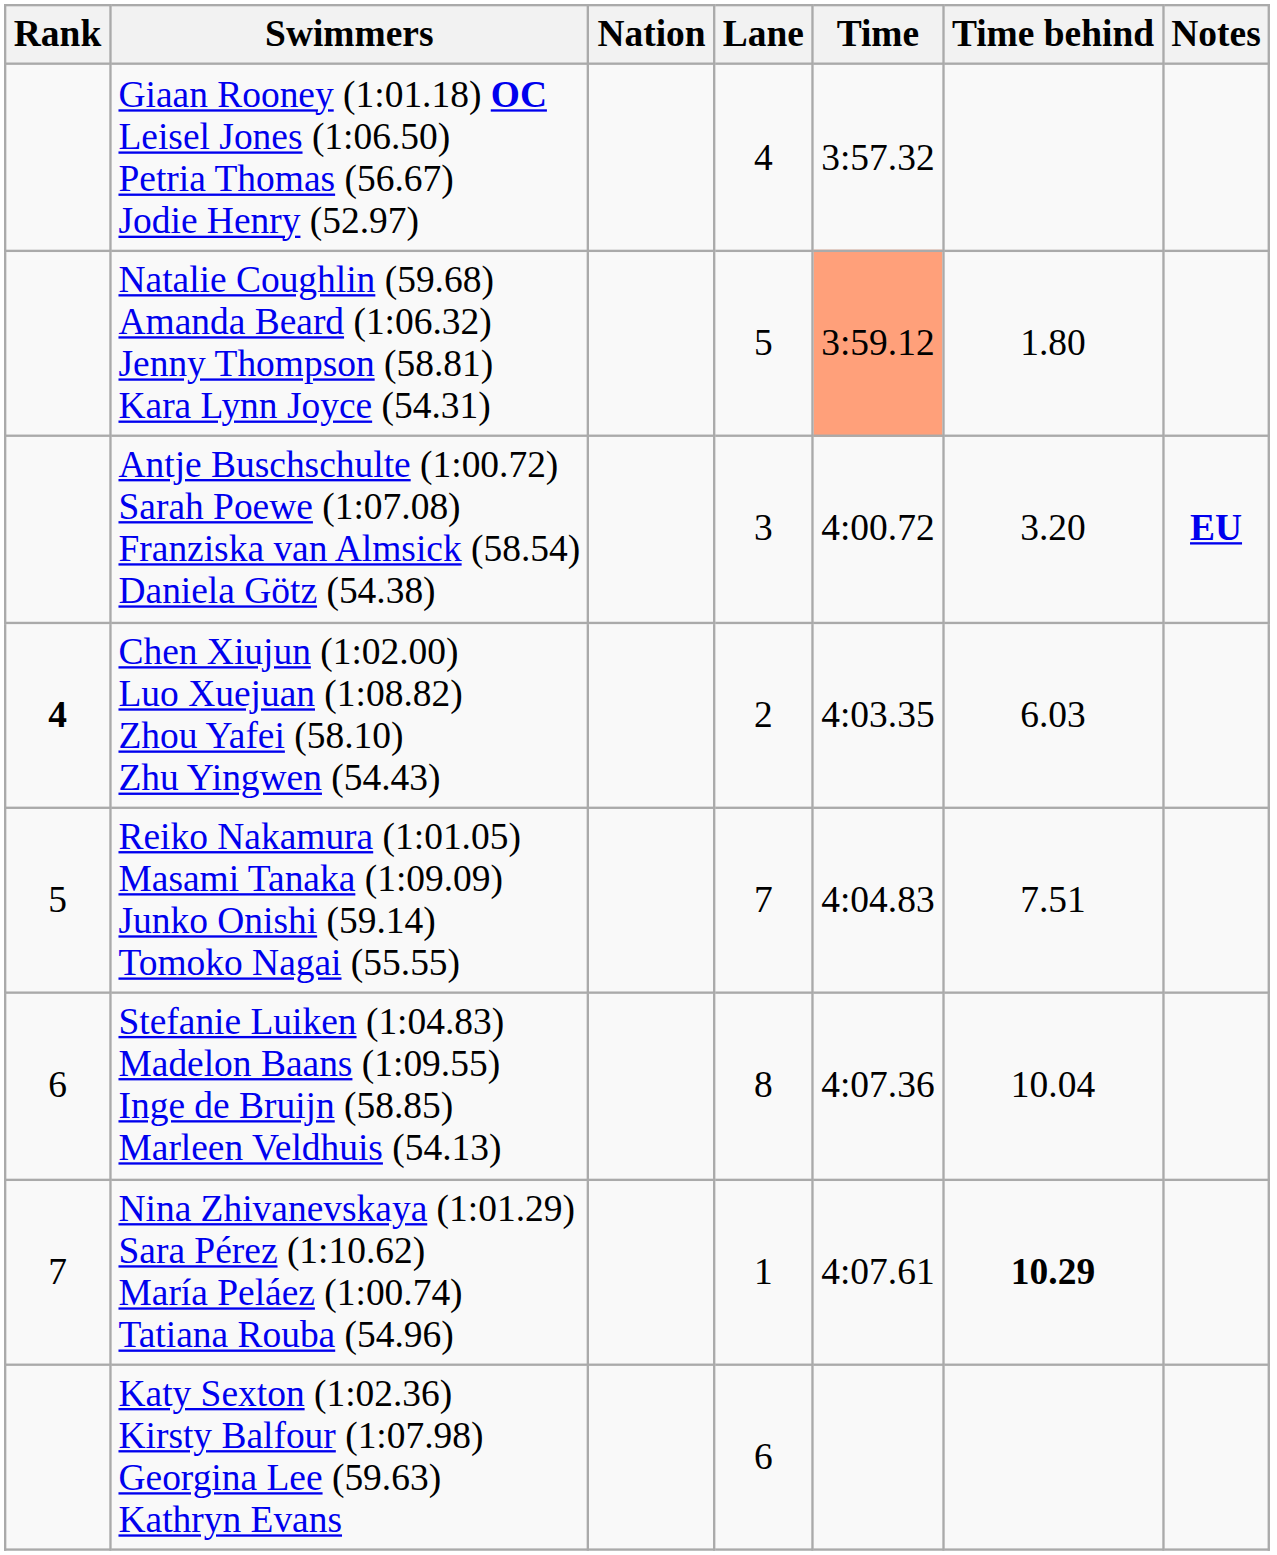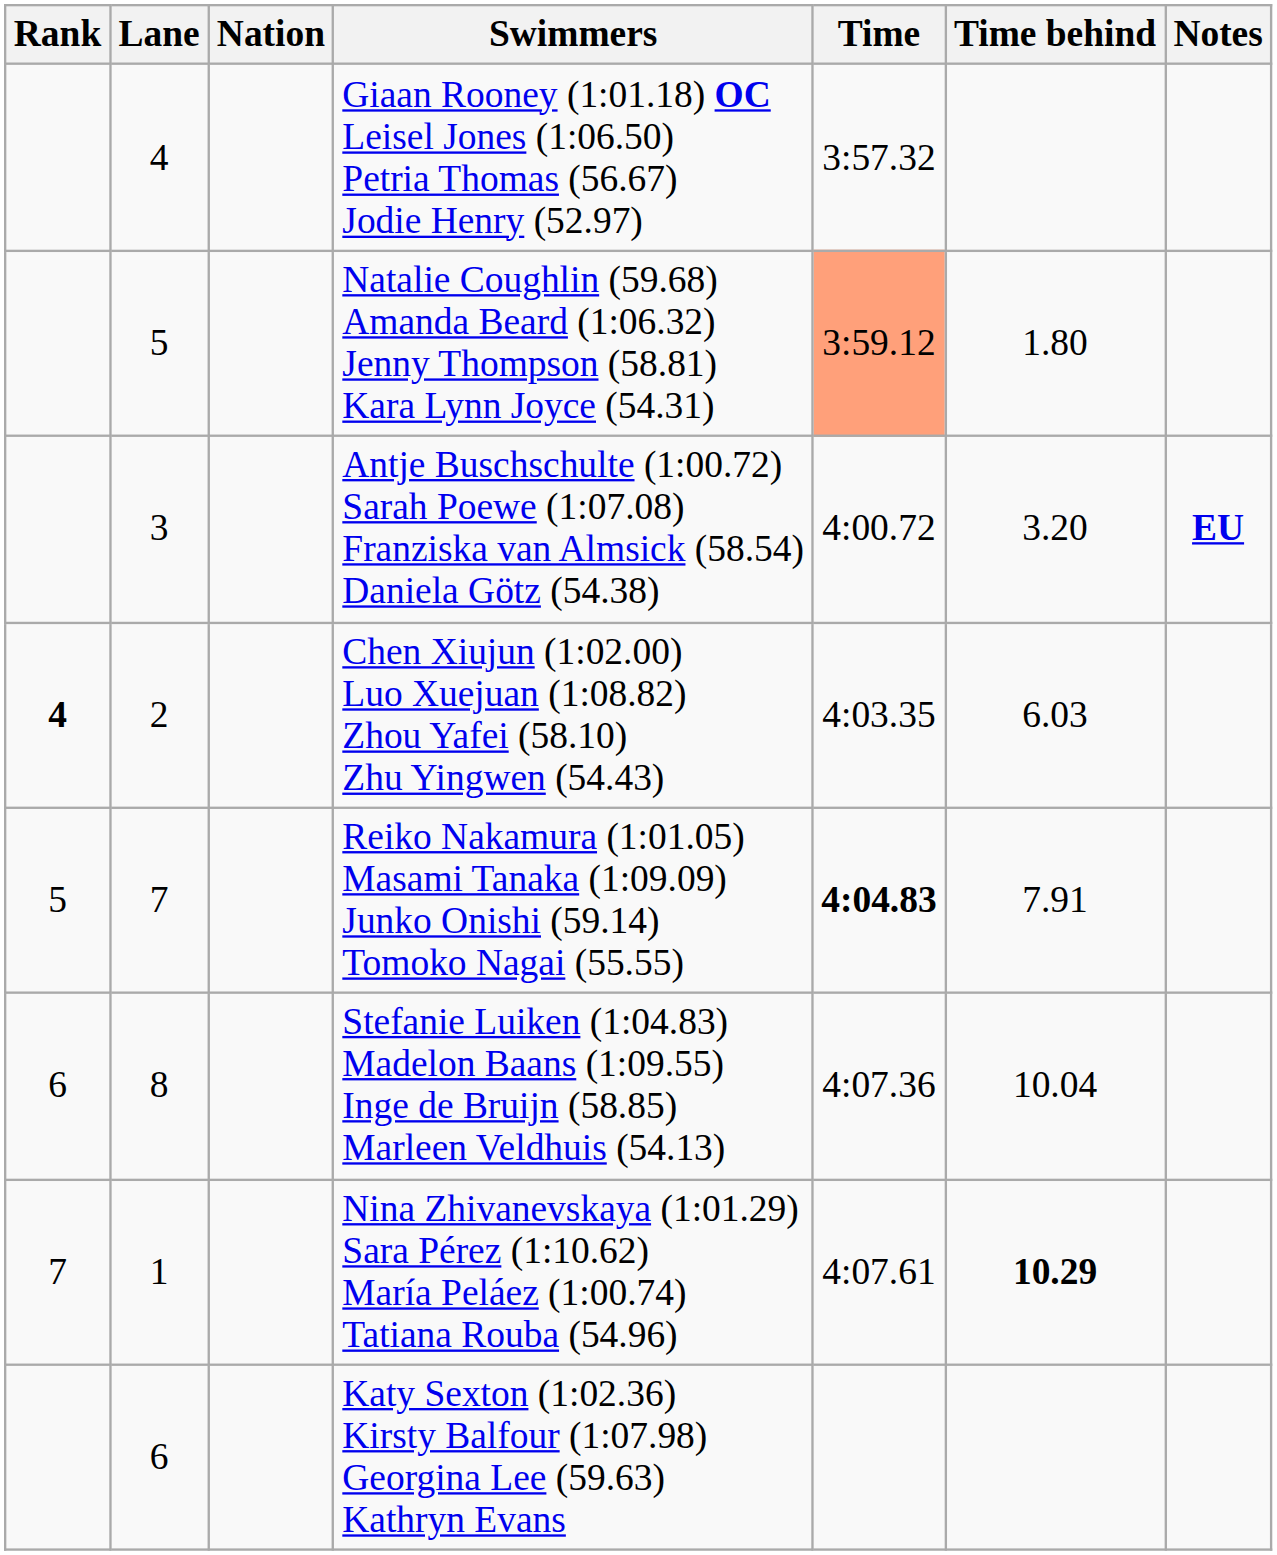columns swapped: (763, 34) <-> (349, 34)
(878, 899) normal -> (879, 899) bold
(1053, 899) 7.51 -> (1055, 899) 7.91
